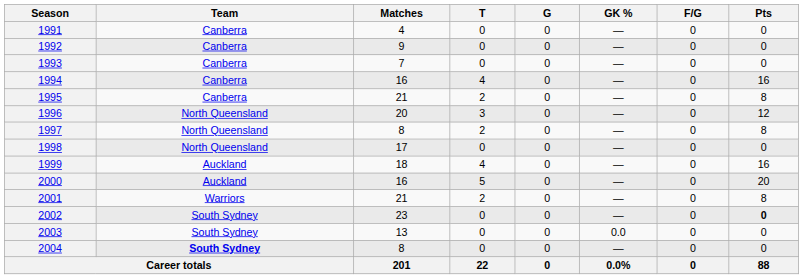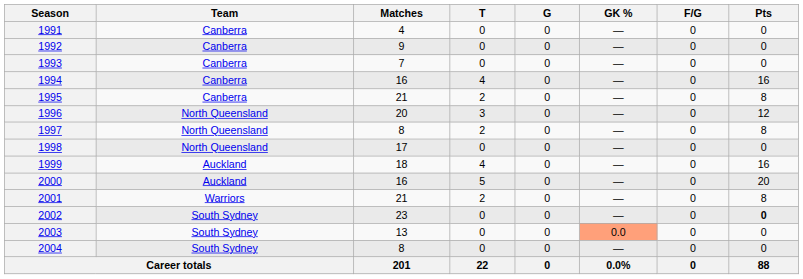(618, 232) no background -> (618, 232) lightsalmon background
(225, 249) bold -> (225, 249) normal
